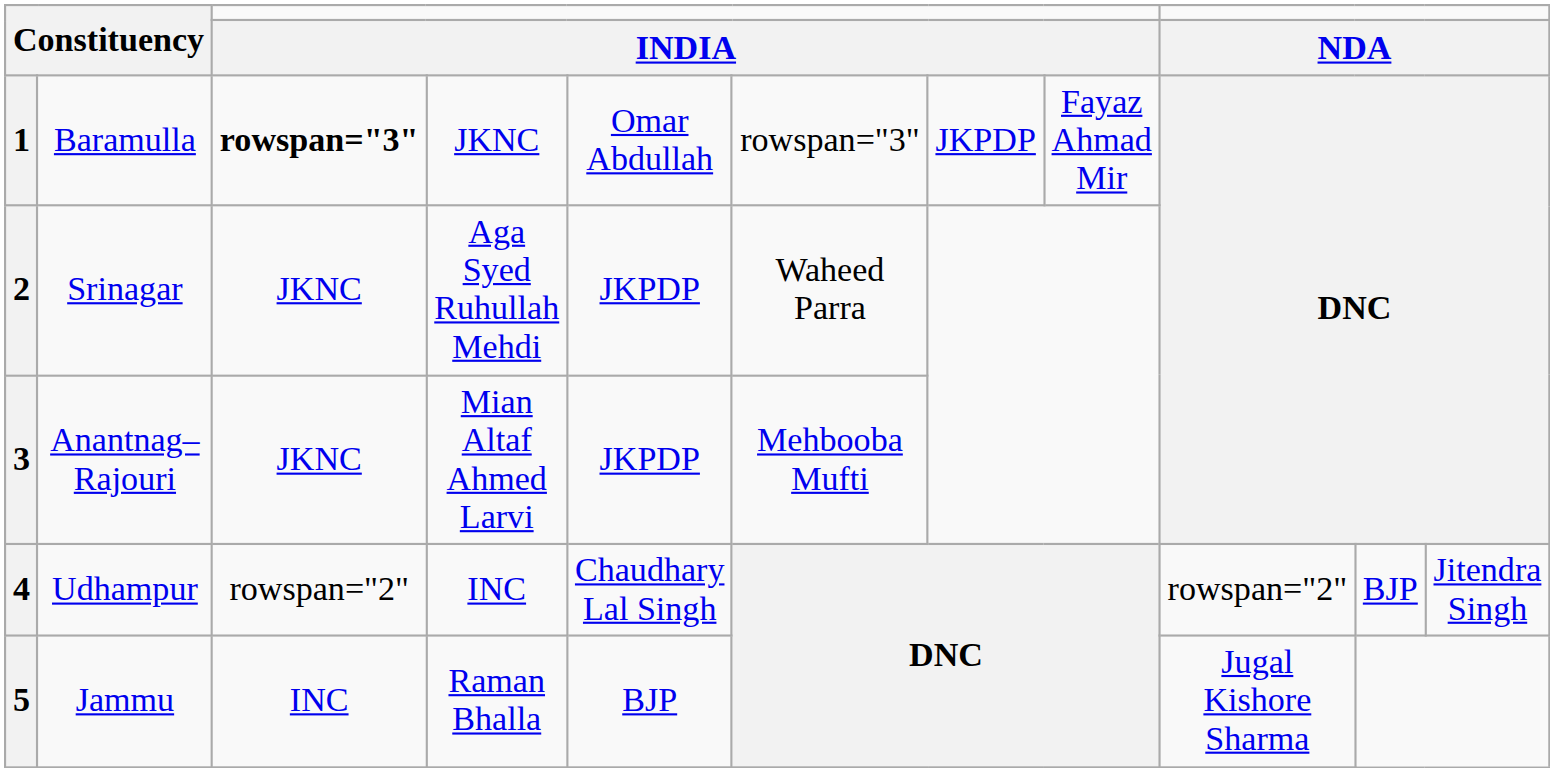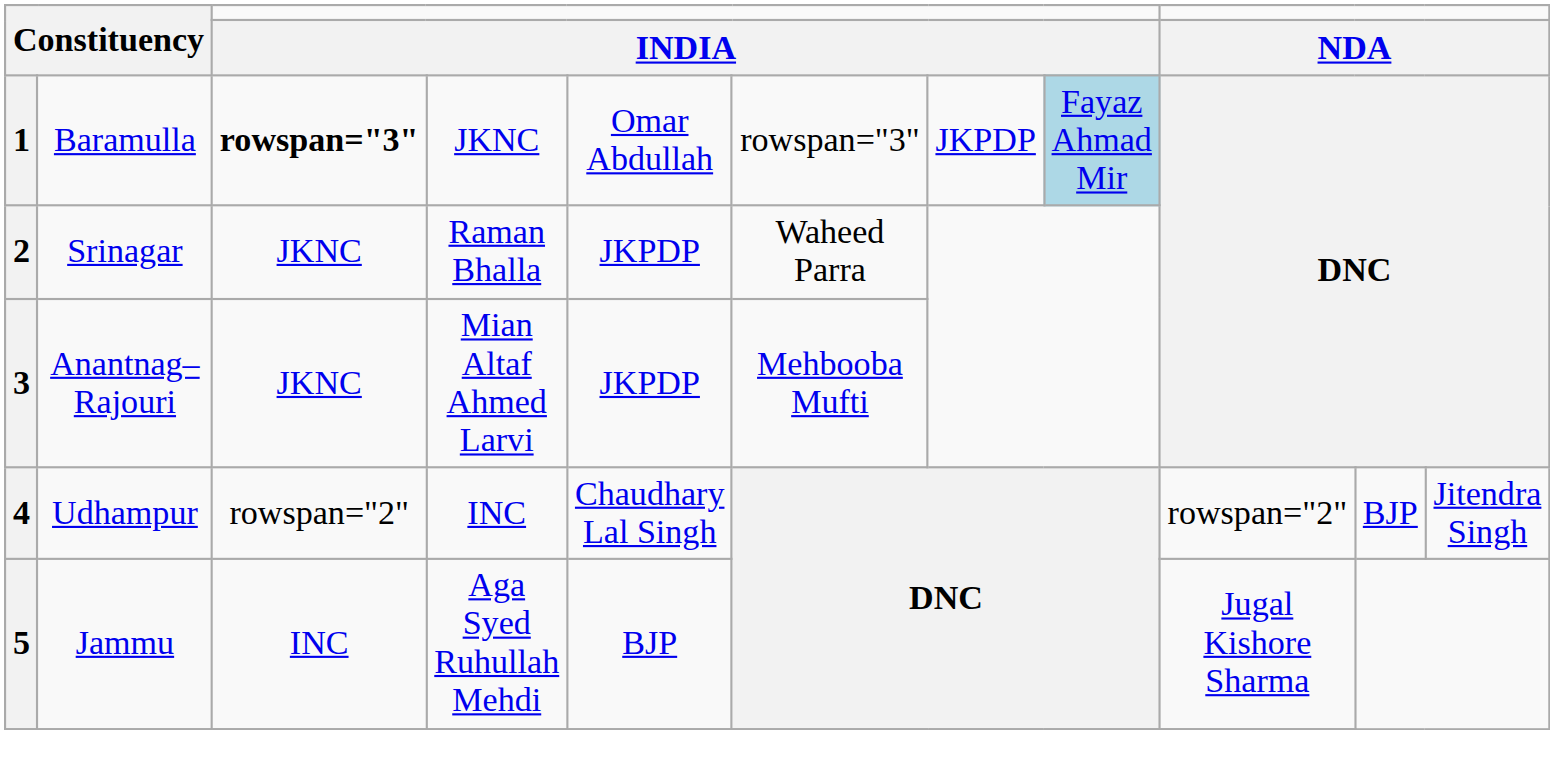(1102, 139) no background -> (1102, 139) lightblue background
(497, 289) Aga Syed Ruhullah Mehdi -> (497, 251) Raman Bhalla
(497, 700) Raman Bhalla -> (497, 643) Aga Syed Ruhullah Mehdi
